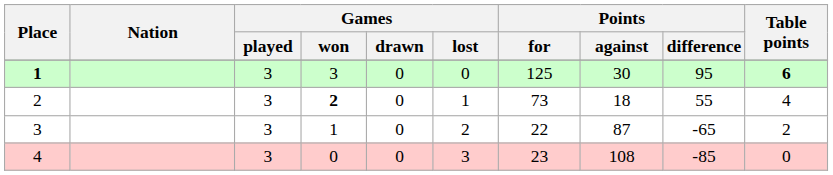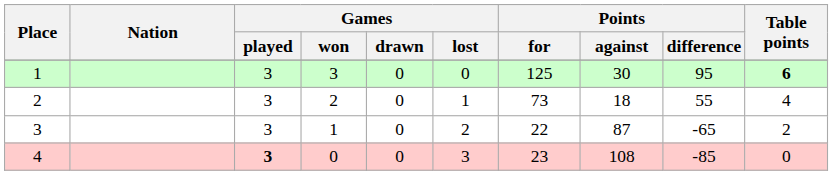(37, 73) bold -> (37, 73) normal
(334, 101) bold -> (334, 101) normal
(268, 156) normal -> (268, 156) bold
